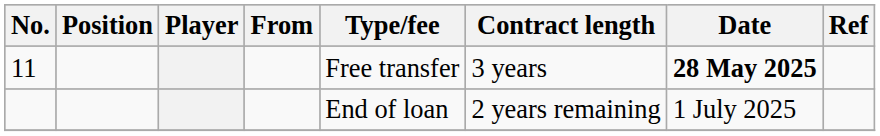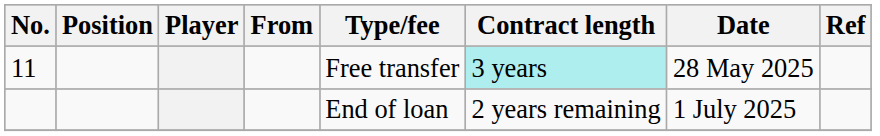(509, 67) no background -> (509, 67) paleturquoise background
(745, 67) bold -> (743, 67) normal
